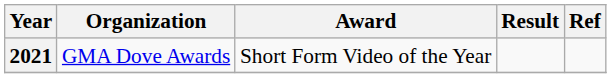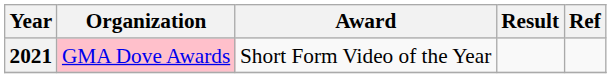(146, 55) no background -> (146, 55) pink background
